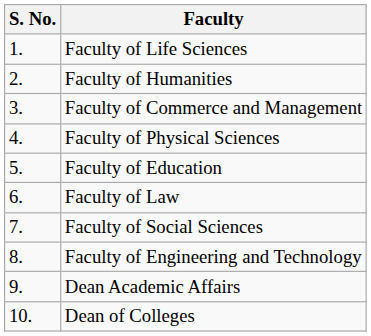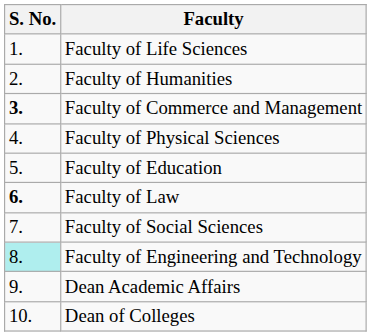(16, 108) normal -> (16, 108) bold
(16, 197) normal -> (16, 197) bold
(16, 256) no background -> (16, 256) paleturquoise background
